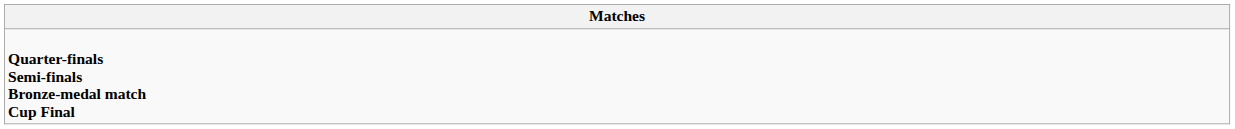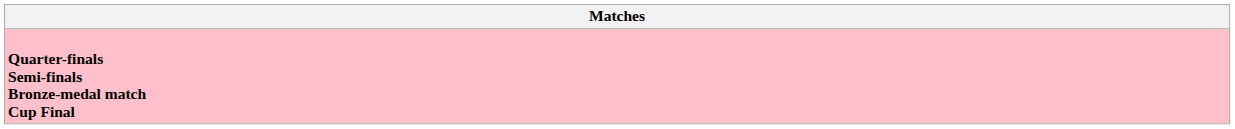(77, 85) no background -> (77, 85) pink background
